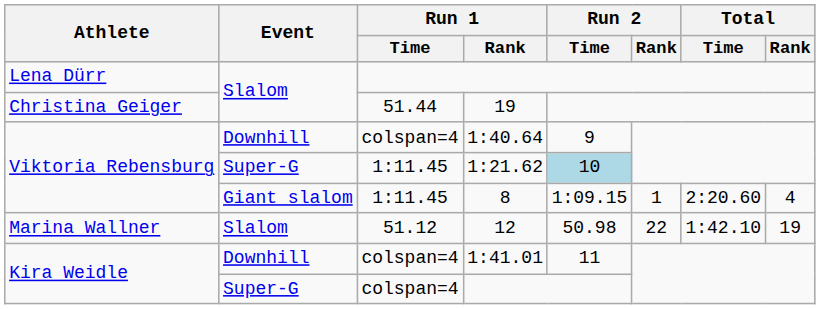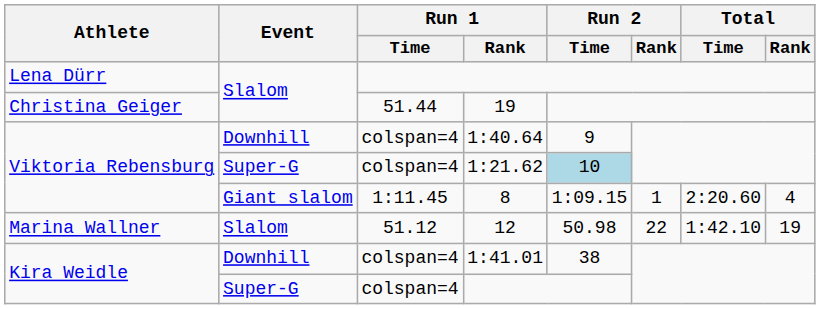(410, 168) 1:11.45 -> (410, 168) colspan=4
(589, 258) 11 -> (589, 258) 38
